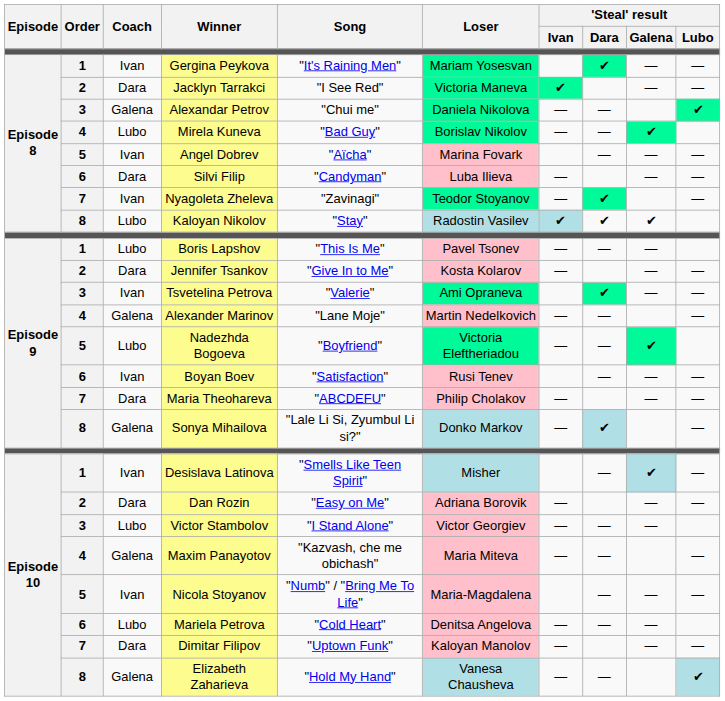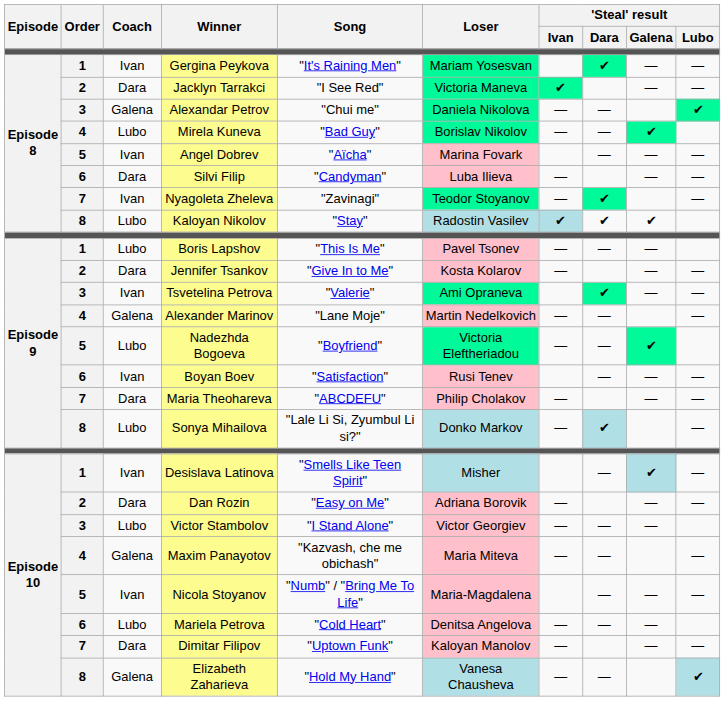(132, 428) Galena -> (132, 428) Lubo
